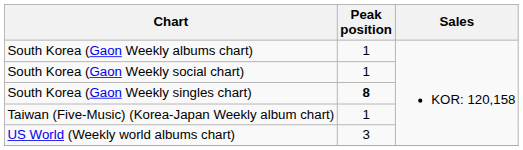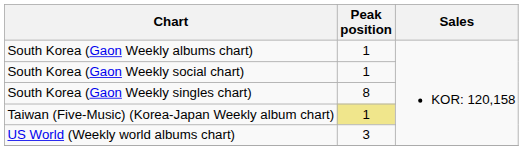(366, 93) bold -> (366, 93) normal
(366, 114) no background -> (366, 114) khaki background
